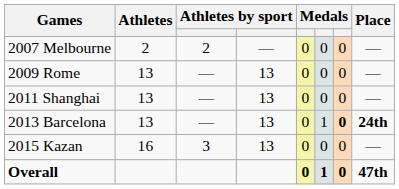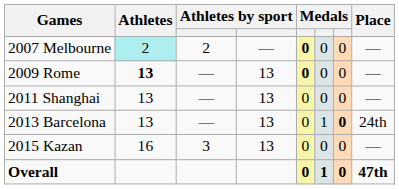(145, 48) no background -> (145, 48) paleturquoise background
(305, 48) normal -> (305, 48) bold
(145, 73) normal -> (145, 73) bold
(305, 73) normal -> (305, 73) bold
(373, 122) bold -> (373, 122) normal
